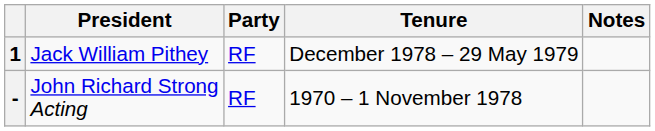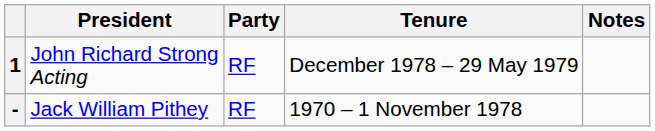(119, 53) Jack William Pithey -> (124, 65) John Richard Strong Acting
(124, 97) John Richard Strong Acting -> (119, 109) Jack William Pithey
